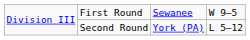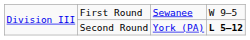(226, 28) normal -> (226, 28) bold
